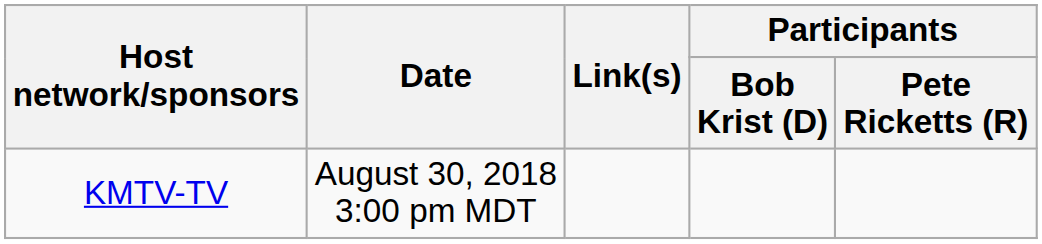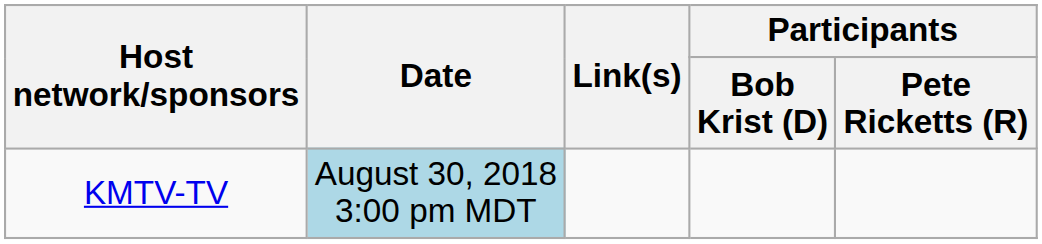(436, 192) no background -> (436, 192) lightblue background
